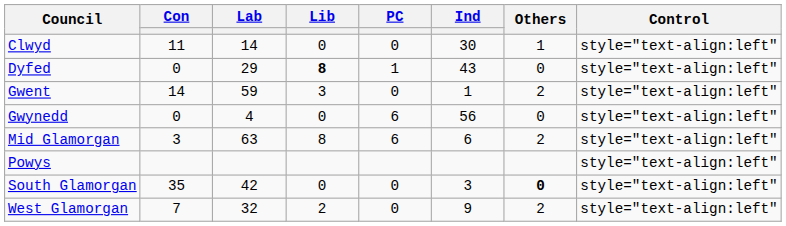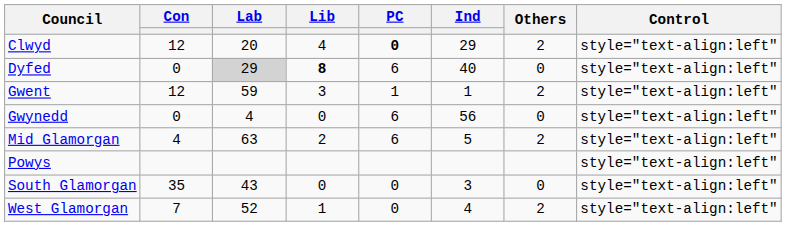(176, 46) 11 -> (176, 46) 12
(249, 46) 14 -> (249, 46) 20
(322, 46) 0 -> (322, 46) 4
(395, 46) normal -> (395, 46) bold
(468, 46) 30 -> (468, 46) 29
(541, 46) 1 -> (541, 46) 2
(249, 70) no background -> (249, 70) lightgrey background
(395, 70) 1 -> (395, 70) 6
(468, 70) 43 -> (468, 70) 40
(176, 93) 14 -> (176, 93) 12
(395, 93) 0 -> (395, 93) 1
(176, 140) 3 -> (176, 140) 4
(322, 140) 8 -> (322, 140) 2
(468, 140) 6 -> (468, 140) 5
(249, 186) 42 -> (249, 186) 43
(541, 186) bold -> (541, 186) normal
(249, 209) 32 -> (249, 209) 52
(322, 209) 2 -> (322, 209) 1
(468, 209) 9 -> (468, 209) 4
